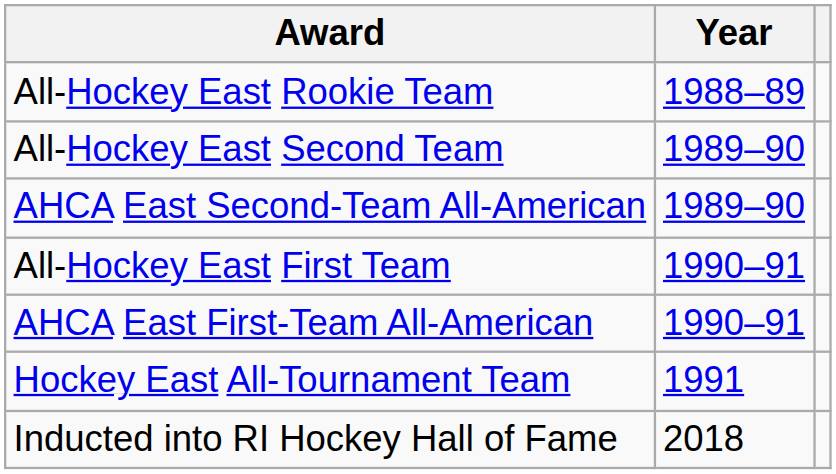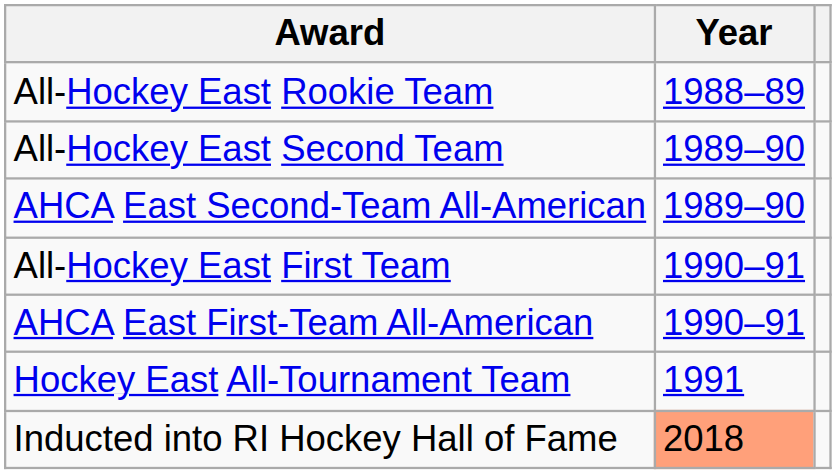(704, 438) no background -> (704, 438) lightsalmon background
